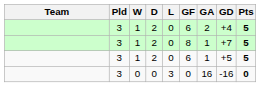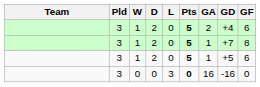columns swapped: (188, 12) <-> (246, 12)
